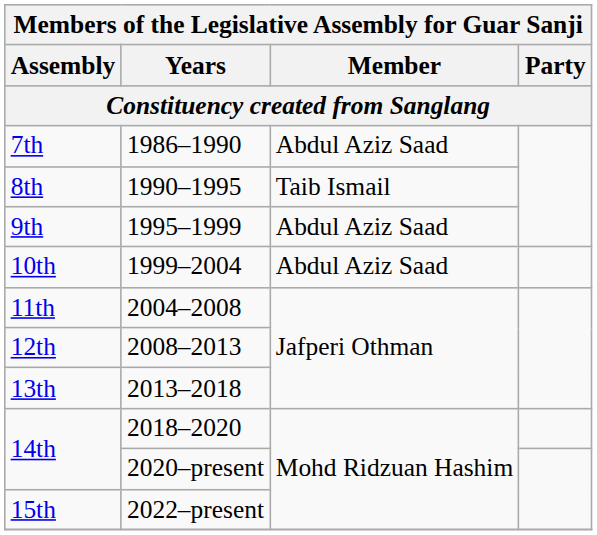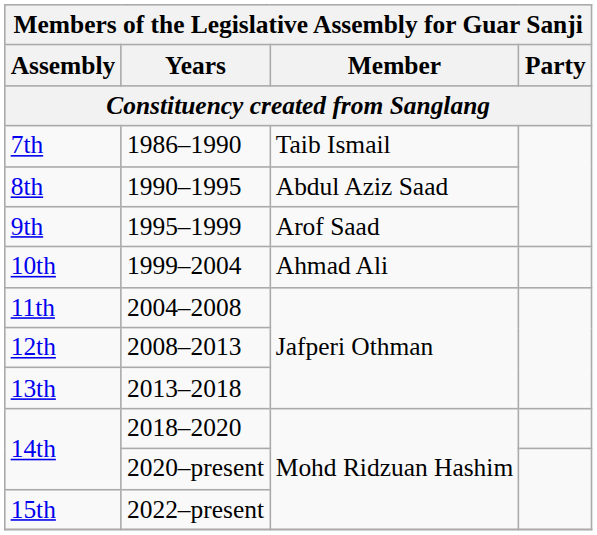(362, 145) Abdul Aziz Saad -> (333, 145) Taib Ismail
(333, 186) Taib Ismail -> (362, 186) Abdul Aziz Saad
(362, 226) Abdul Aziz Saad -> (328, 226) Arof Saad
(362, 266) Abdul Aziz Saad -> (332, 266) Ahmad Ali
